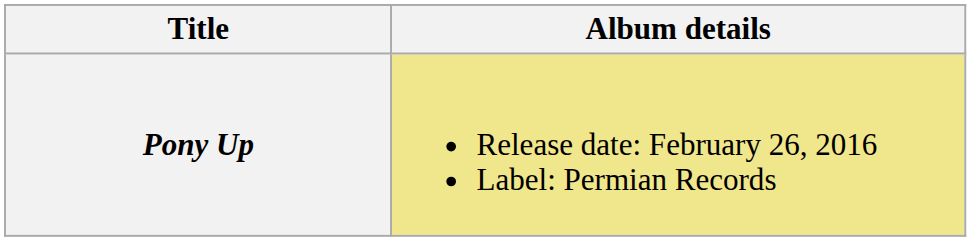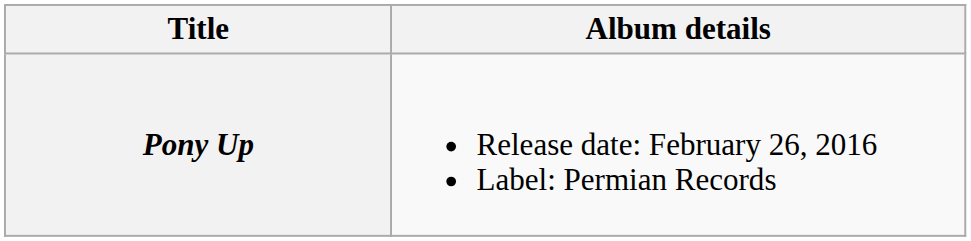(678, 162) khaki background -> (678, 162) no background
